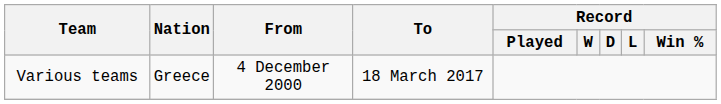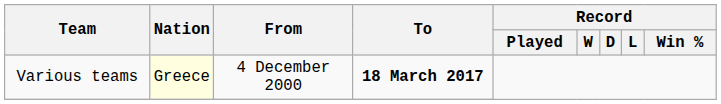(182, 77) no background -> (182, 77) lightyellow background
(423, 77) normal -> (423, 77) bold
